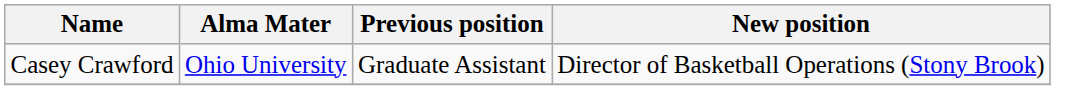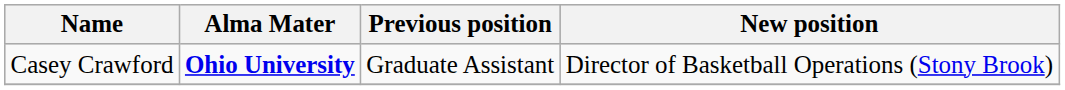(266, 63) normal -> (270, 63) bold
